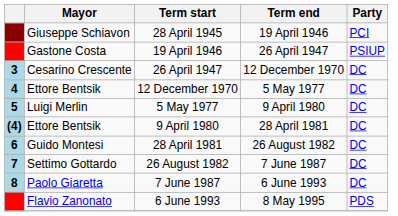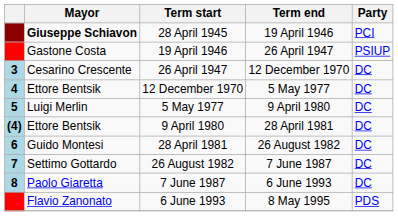(78, 32) normal -> (82, 32) bold
